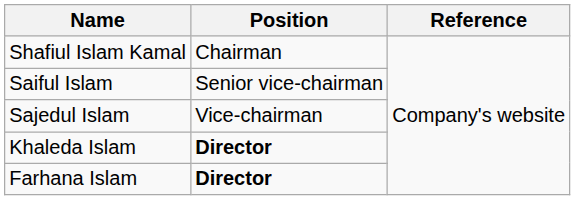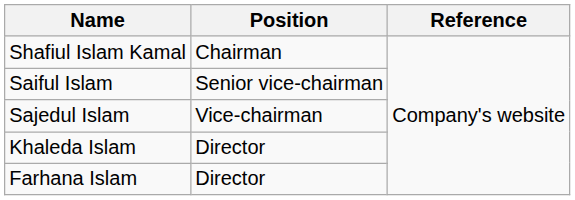(234, 147) bold -> (230, 147) normal
(234, 178) bold -> (230, 178) normal
